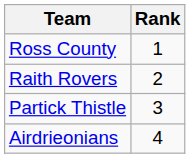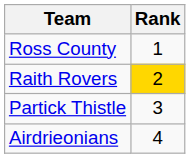(158, 78) no background -> (158, 78) gold background
